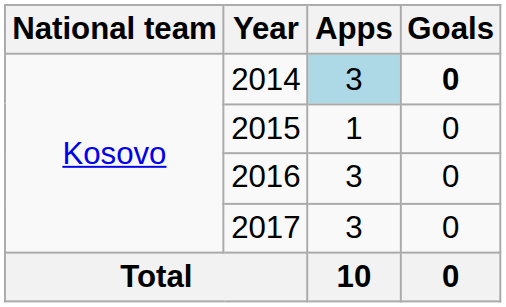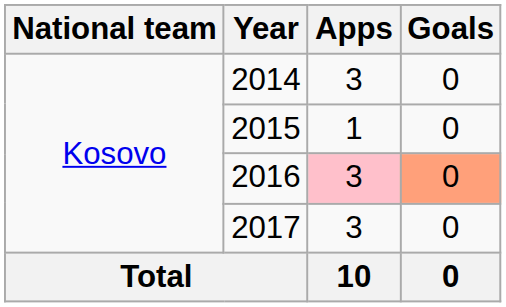(354, 78) lightblue background -> (354, 78) no background
(451, 78) bold -> (451, 78) normal
(354, 177) no background -> (354, 177) pink background
(451, 177) no background -> (451, 177) lightsalmon background
